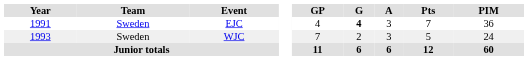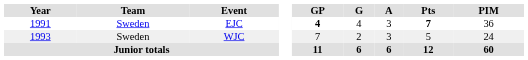(318, 23) normal -> (318, 23) bold
(359, 23) bold -> (359, 23) normal
(428, 23) normal -> (428, 23) bold
